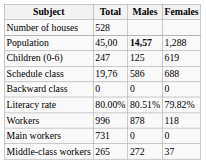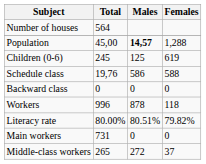(103, 27) 528 -> (103, 27) 564
(103, 58) 247 -> (103, 58) 245
(172, 74) 688 -> (172, 74) 588
rows swapped: (31, 105) <-> (23, 120)
